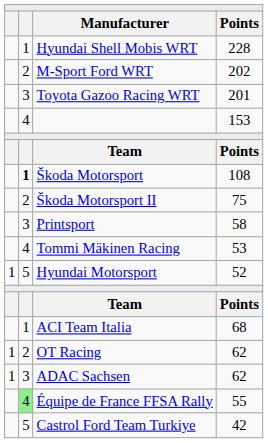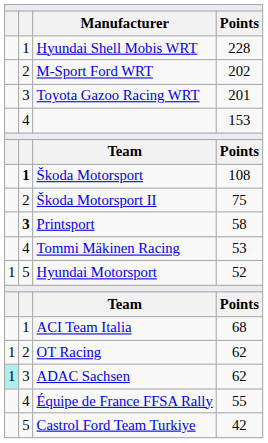(26, 223) normal -> (26, 223) bold
(12, 376) no background -> (12, 376) paleturquoise background
(26, 400) lightgreen background -> (26, 400) no background
